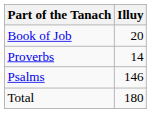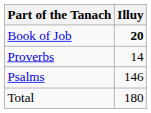(137, 35) normal -> (137, 35) bold
